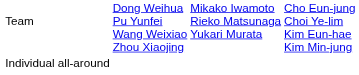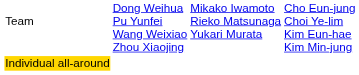(57, 63) no background -> (57, 63) gold background
